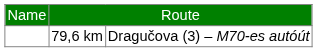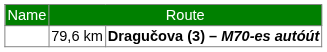(209, 36) normal -> (214, 36) bold
